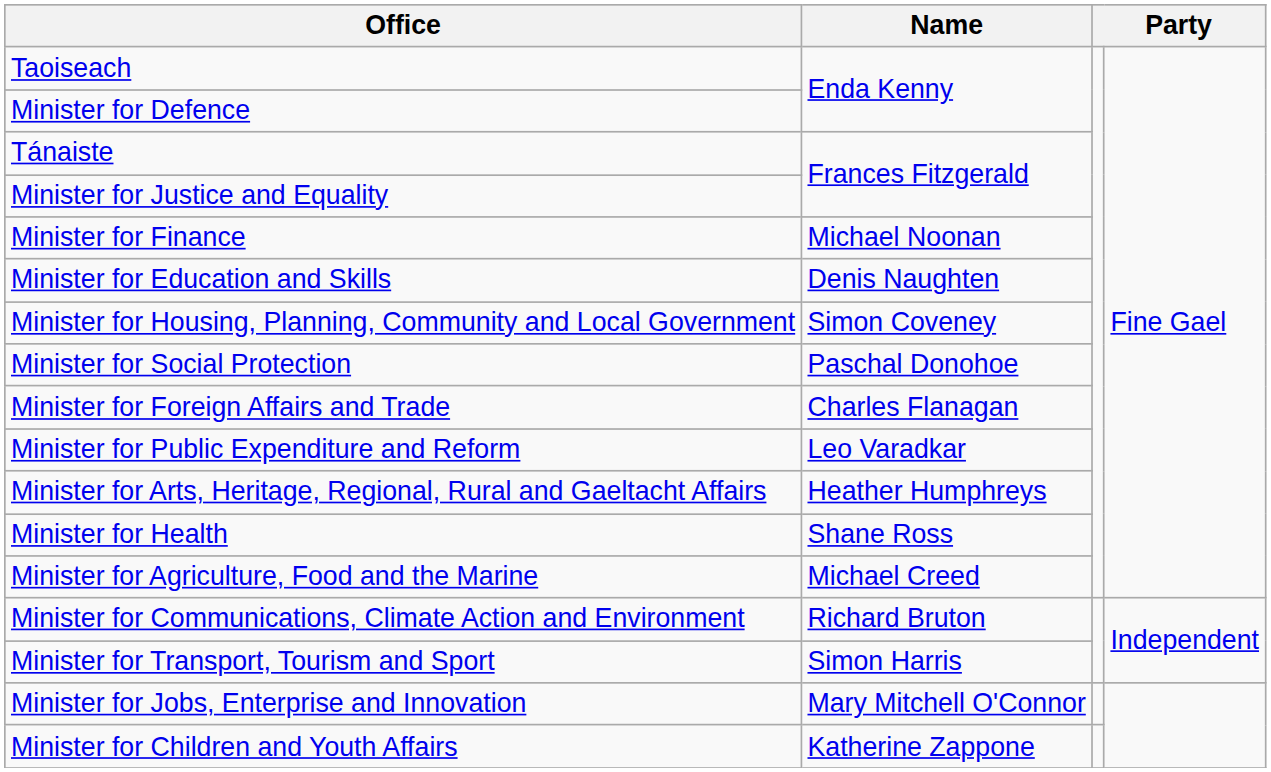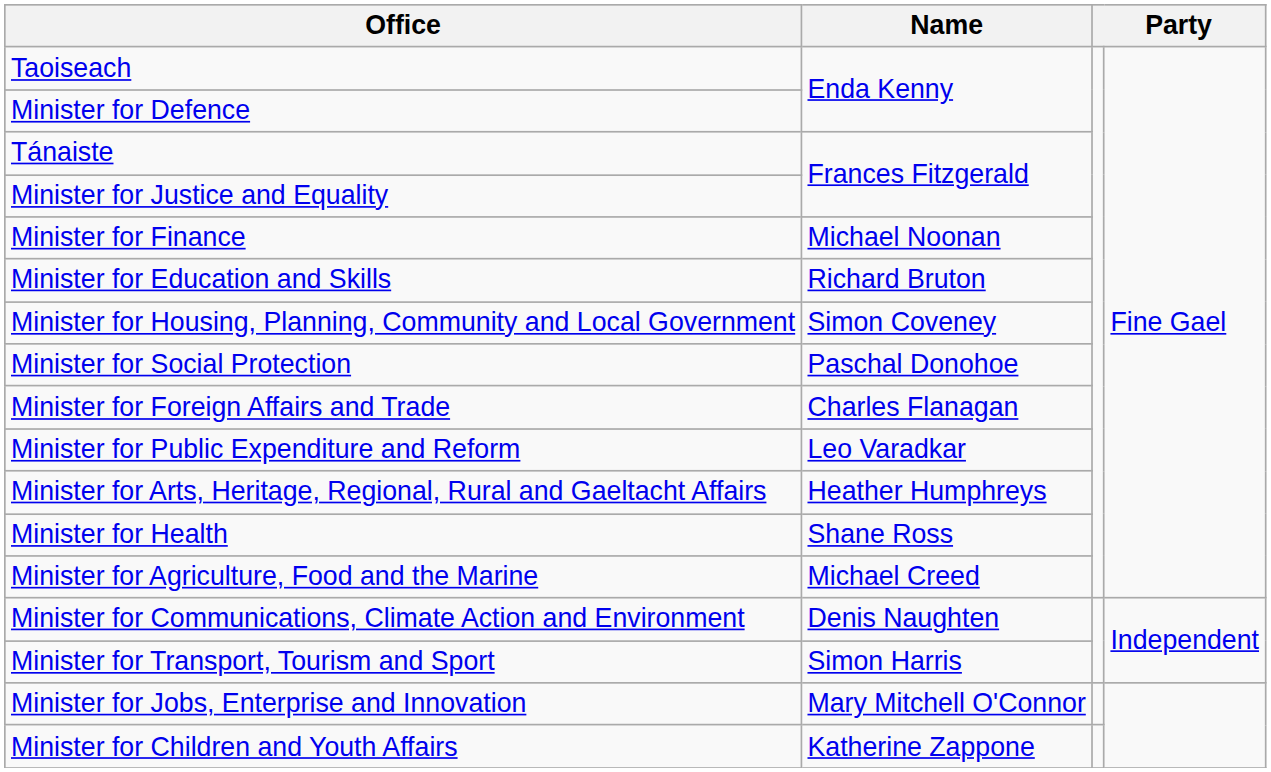(903, 279) Denis Naughten -> (897, 279) Richard Bruton
(897, 618) Richard Bruton -> (903, 618) Denis Naughten
